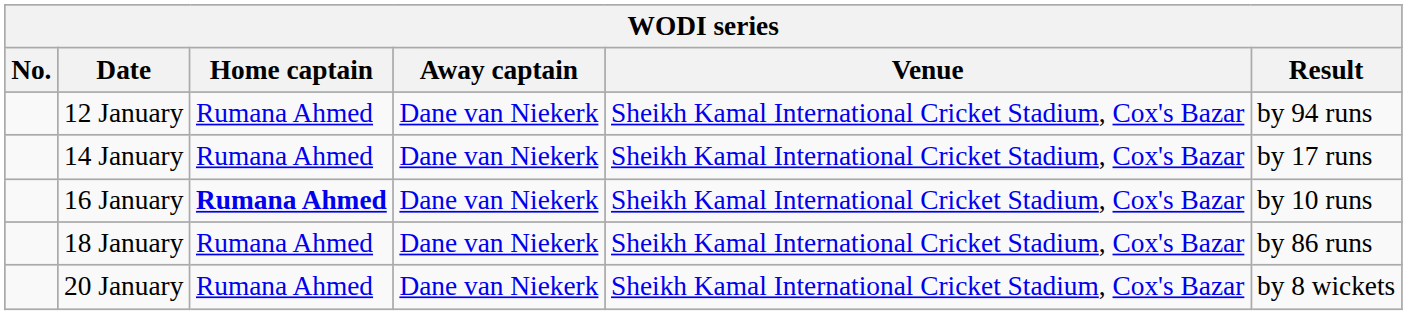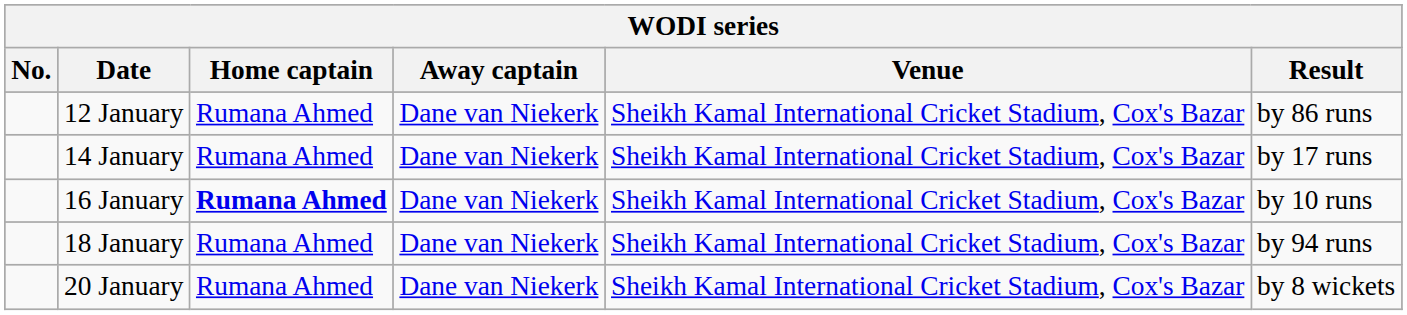(1315, 112) by 94 runs -> (1315, 112) by 86 runs
(1315, 243) by 86 runs -> (1315, 243) by 94 runs
